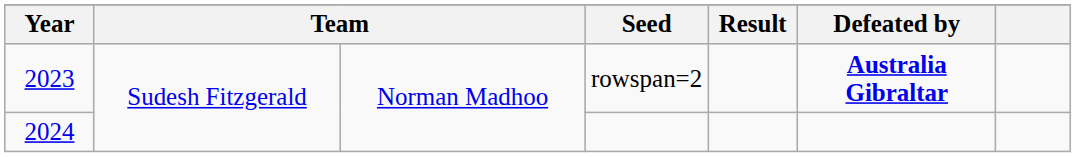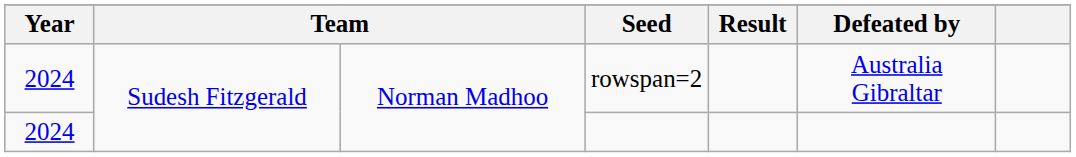(50, 77) 2023 -> (50, 77) 2024
(897, 77) bold -> (897, 77) normal
